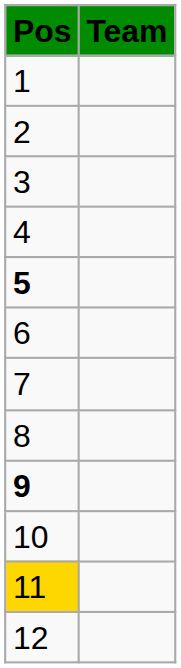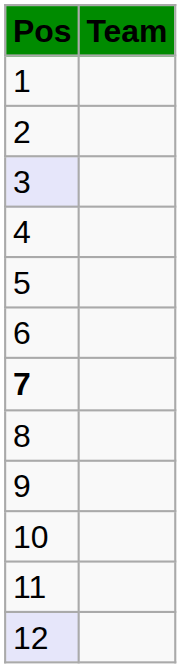(22, 182) no background -> (22, 182) lavender background
(22, 283) bold -> (22, 283) normal
(22, 384) normal -> (22, 384) bold
(22, 485) bold -> (22, 485) normal
(30, 586) gold background -> (30, 586) no background
(31, 637) no background -> (31, 637) lavender background
